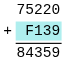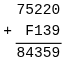(43, 31) paleturquoise background -> (43, 31) no background
